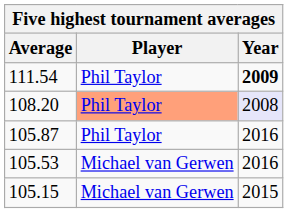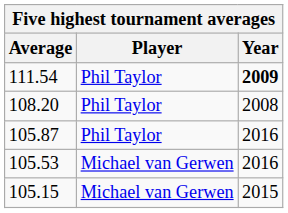(121, 105) lightsalmon background -> (121, 105) no background
(260, 105) lavender background -> (260, 105) no background
